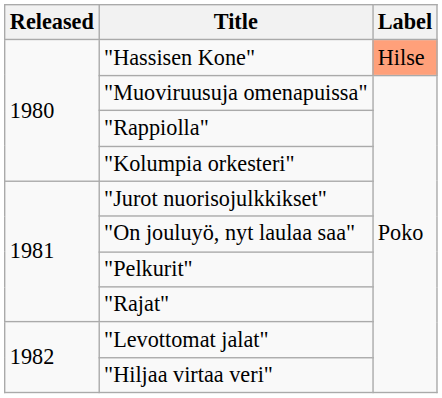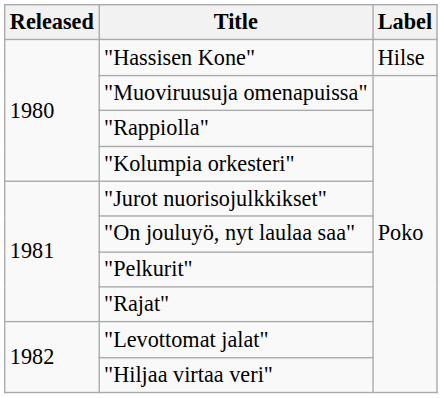(401, 57) lightsalmon background -> (401, 57) no background
